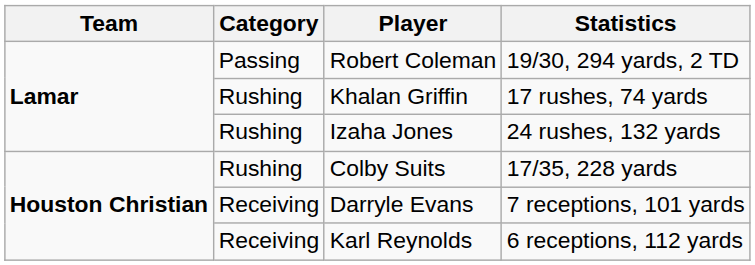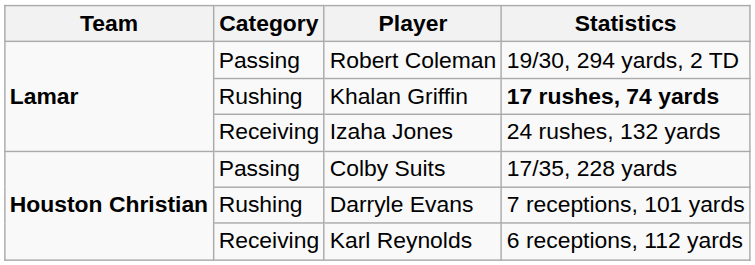(607, 96) normal -> (613, 96) bold
(261, 132) Rushing -> (269, 132) Receiving
(261, 168) Rushing -> (259, 168) Passing
(269, 204) Receiving -> (261, 204) Rushing
